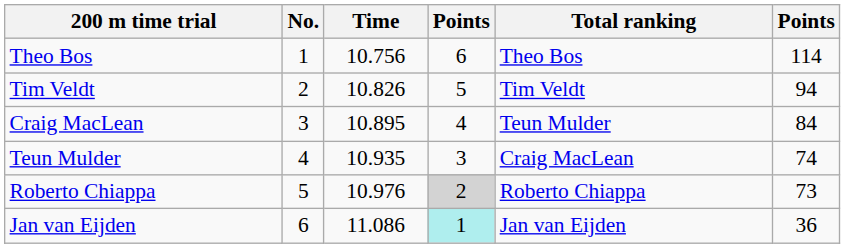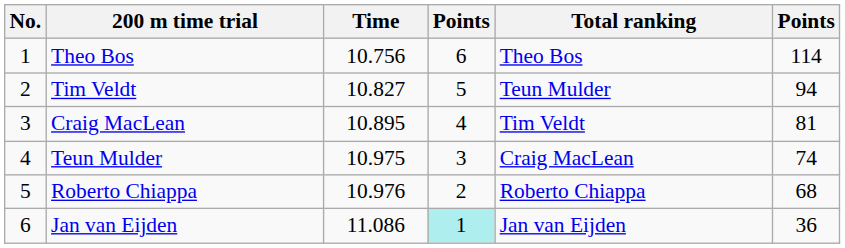columns swapped: (303, 21) <-> (144, 21)
(376, 89) 10.826 -> (376, 89) 10.827
(542, 89) Tim Veldt -> (555, 89) Teun Mulder
(555, 123) Teun Mulder -> (542, 123) Tim Veldt
(806, 123) 84 -> (806, 123) 81
(376, 157) 10.935 -> (376, 157) 10.975
(461, 191) lightgrey background -> (461, 191) no background
(806, 191) 73 -> (806, 191) 68
